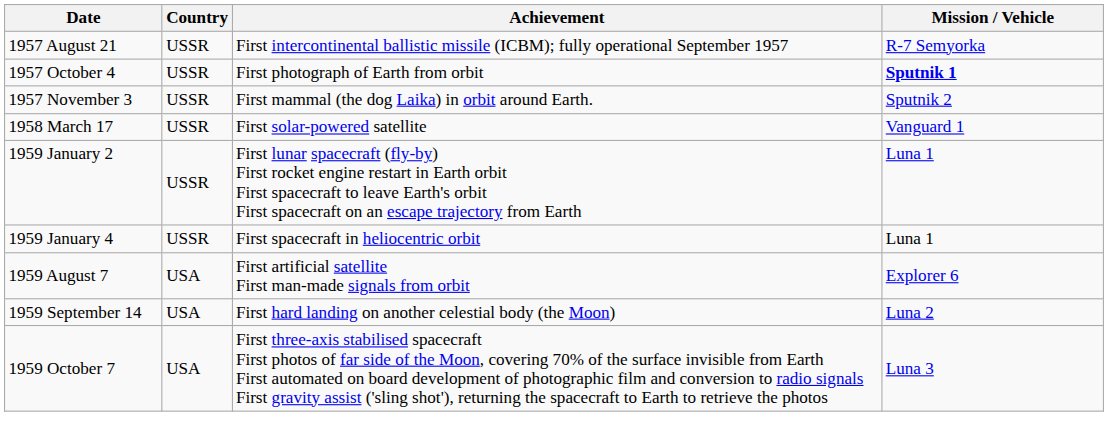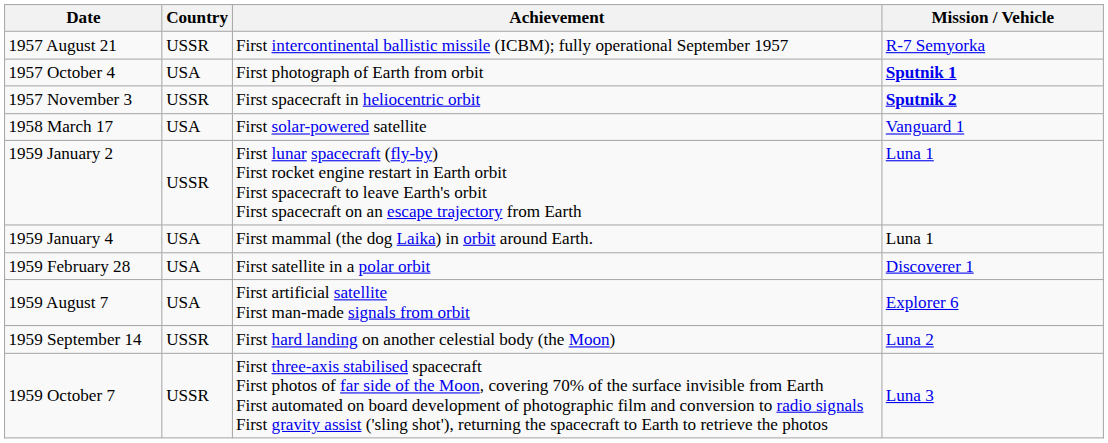(188, 72) USSR -> (183, 72) USA
(414, 99) First mammal (the dog Laika) in orbit around Earth. -> (358, 99) First spacecraft in heliocentric orbit
(919, 99) normal -> (921, 99) bold
(188, 126) USSR -> (183, 126) USA
(188, 238) USSR -> (183, 238) USA
(358, 238) First spacecraft in heliocentric orbit -> (414, 238) First mammal (the dog Laika) in orbit around Earth.
+ row: (69, 265)
(183, 312) USA -> (188, 339) USSR
(183, 368) USA -> (188, 395) USSR
